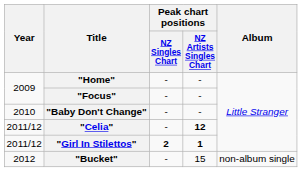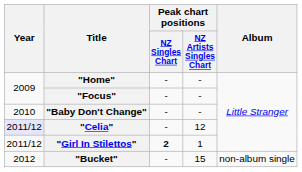(24, 127) no background -> (24, 127) lavender background
(200, 127) bold -> (200, 127) normal
(200, 143) bold -> (200, 143) normal
